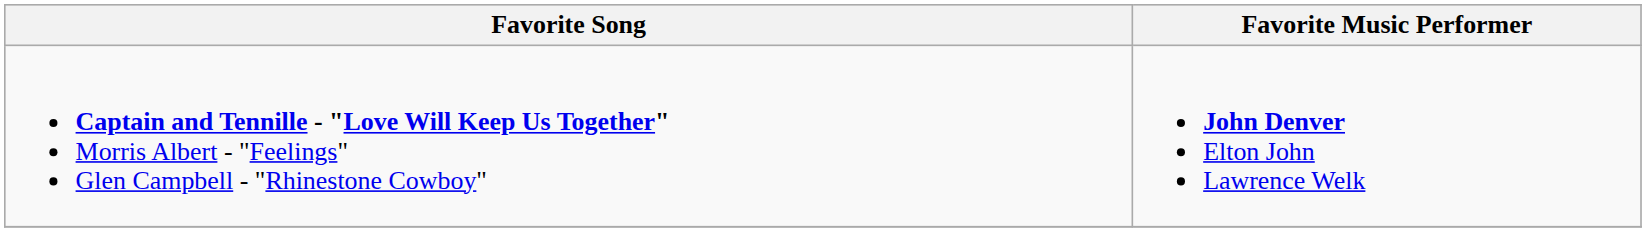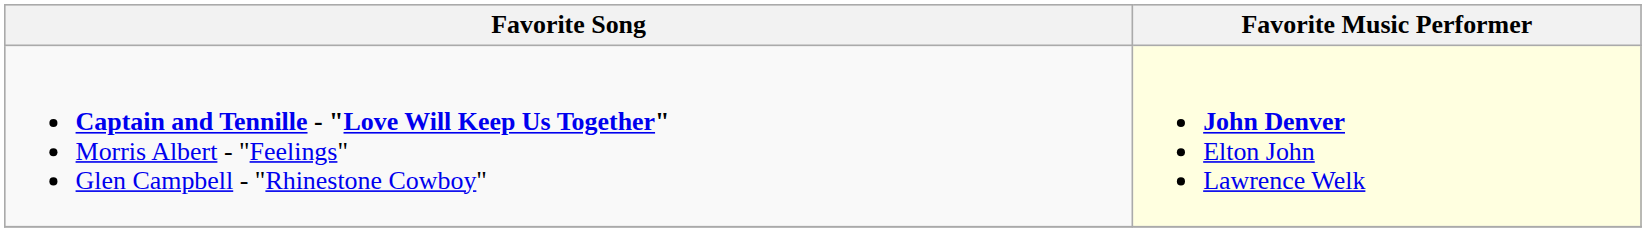(1387, 151) no background -> (1387, 151) lightyellow background
